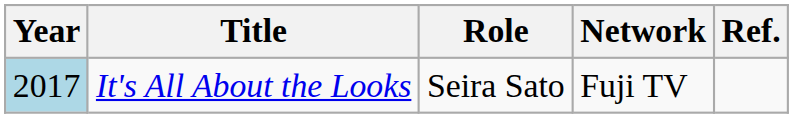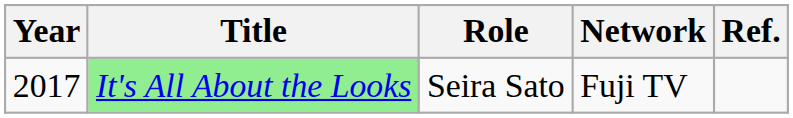(47, 84) lightblue background -> (47, 84) no background
(254, 84) no background -> (254, 84) lightgreen background
